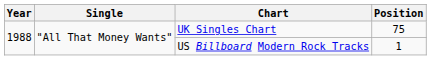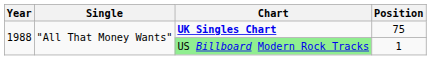(227, 30) normal -> (227, 30) bold
(273, 46) no background -> (273, 46) lightgreen background
